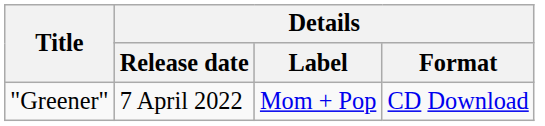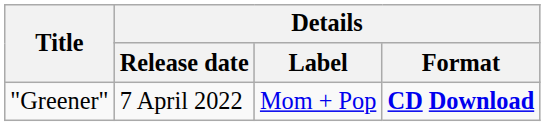(458, 100) normal -> (461, 100) bold
